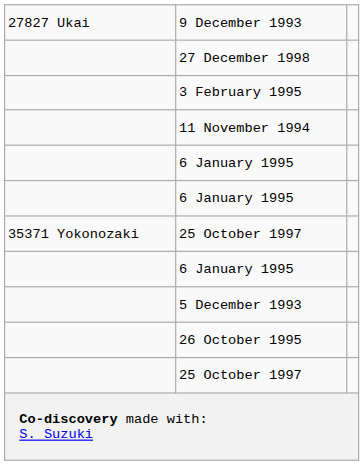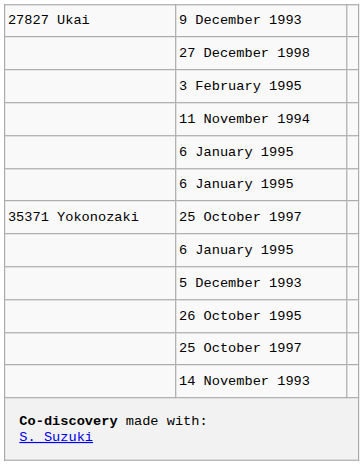+ row: (90, 381)
